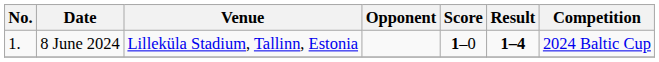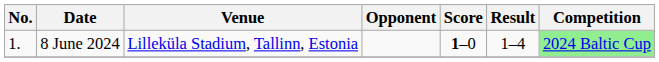(513, 43) bold -> (513, 43) normal
(597, 43) no background -> (597, 43) lightgreen background
